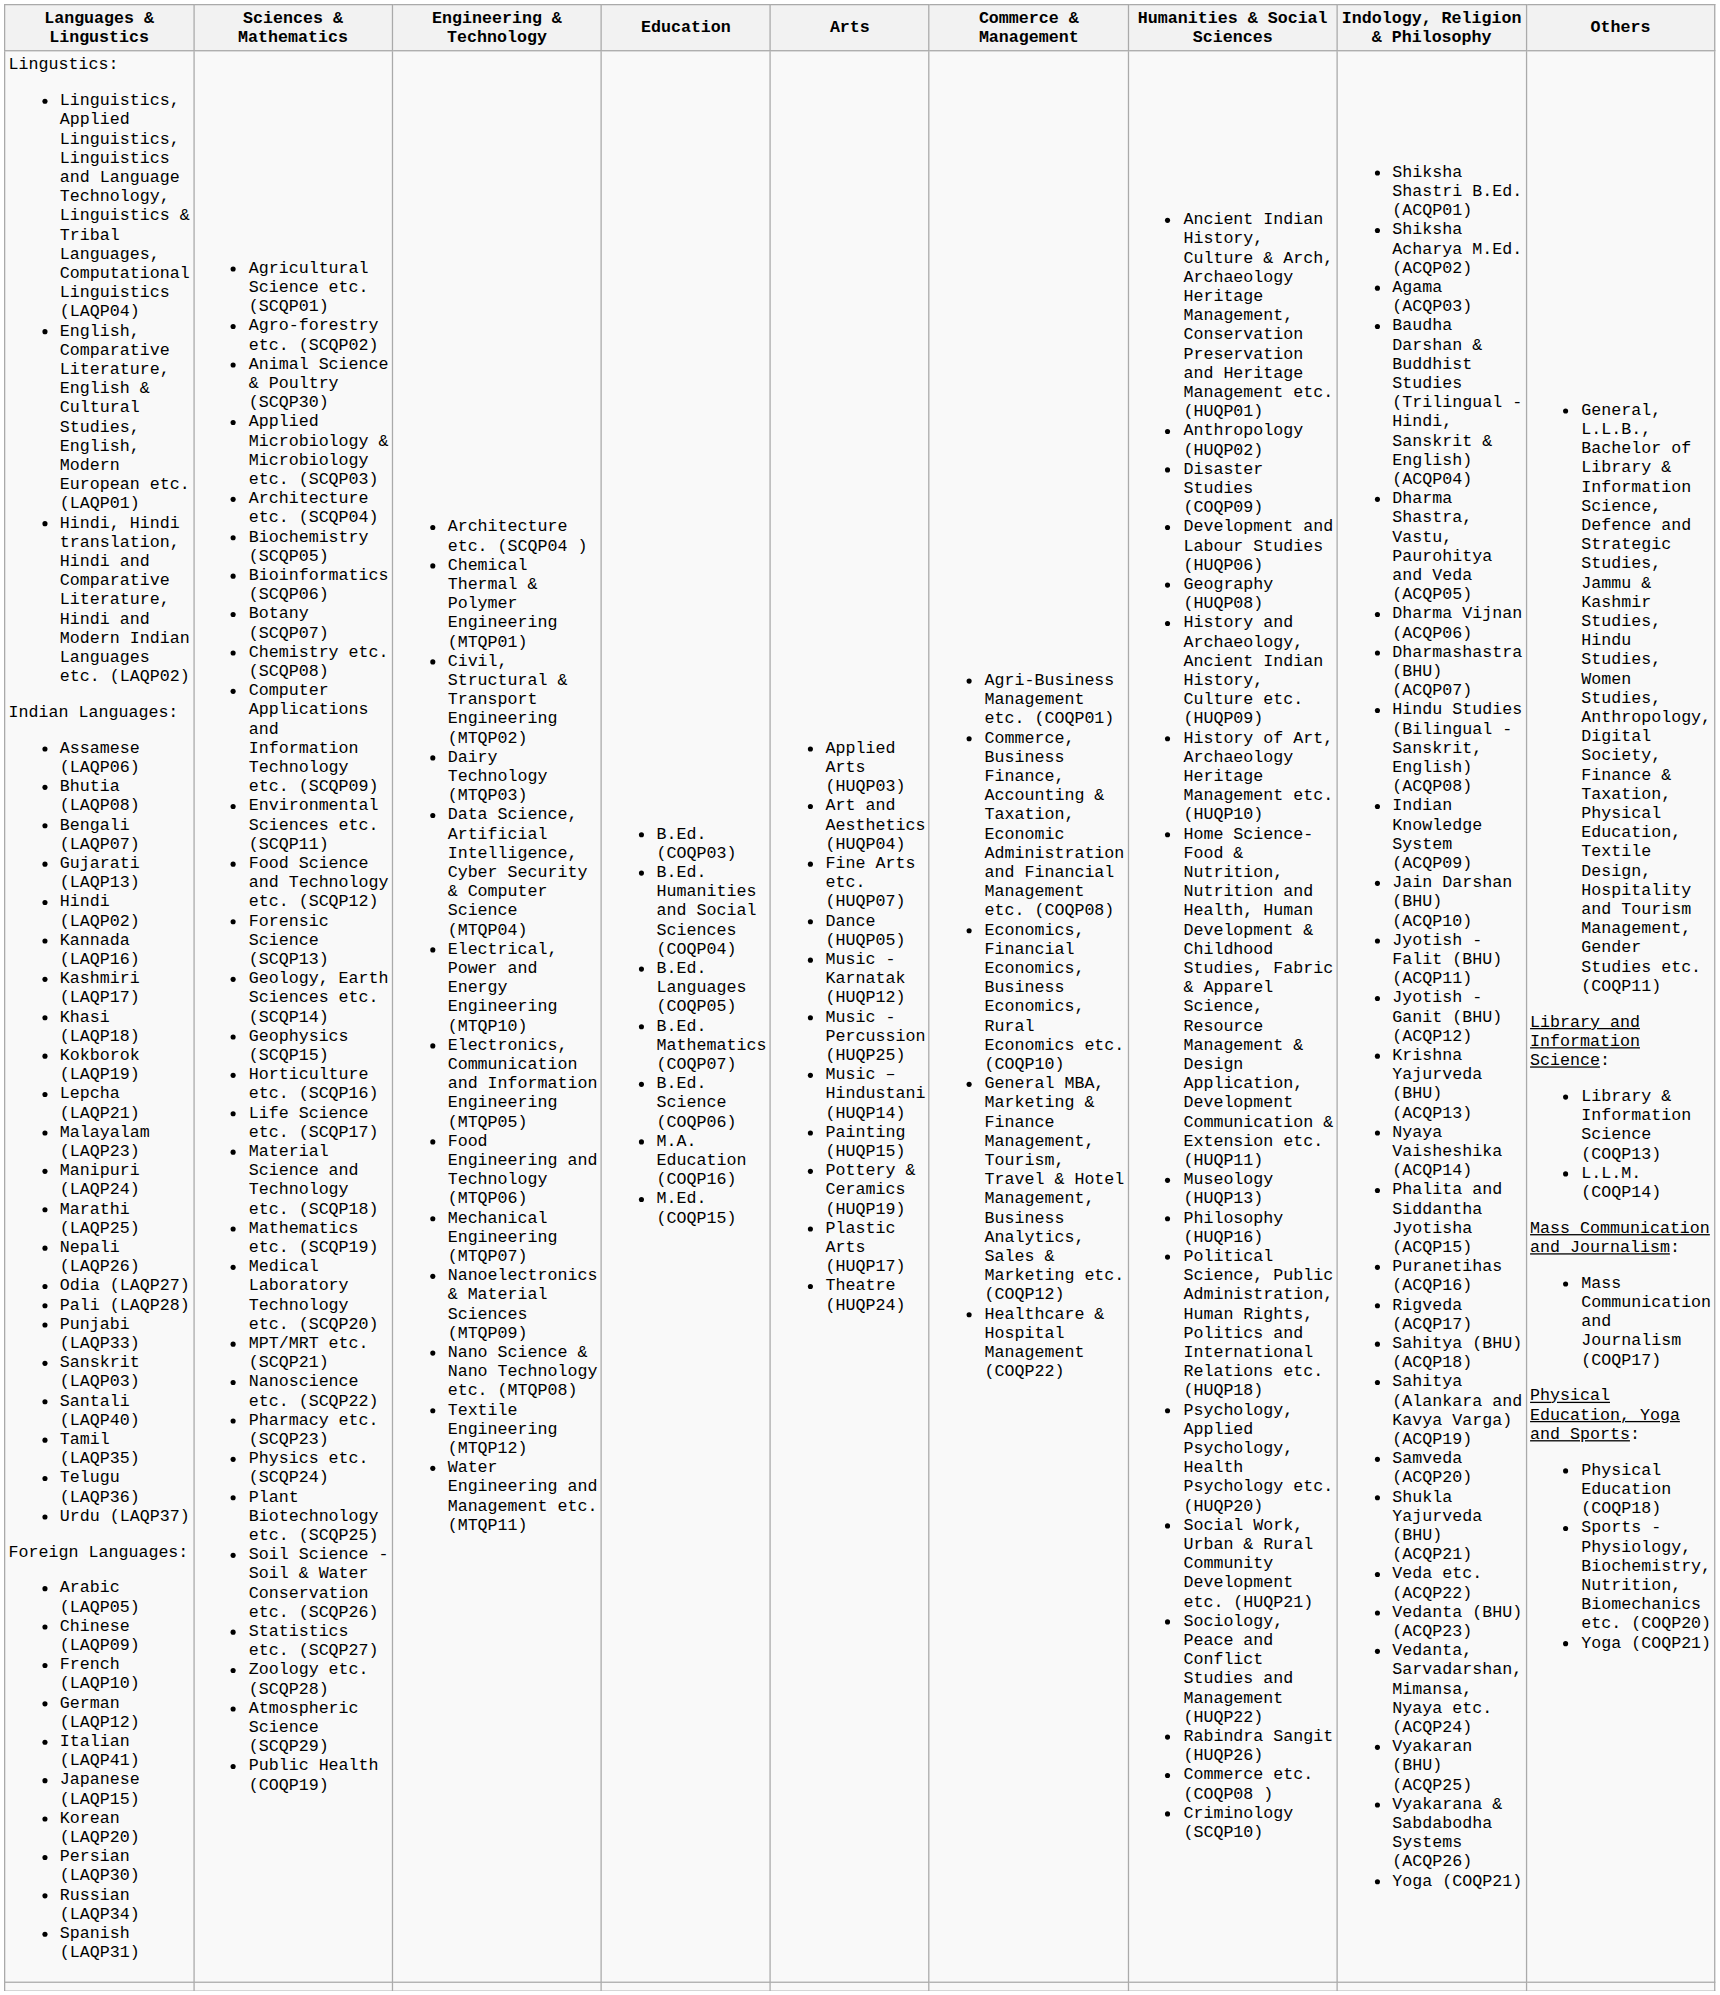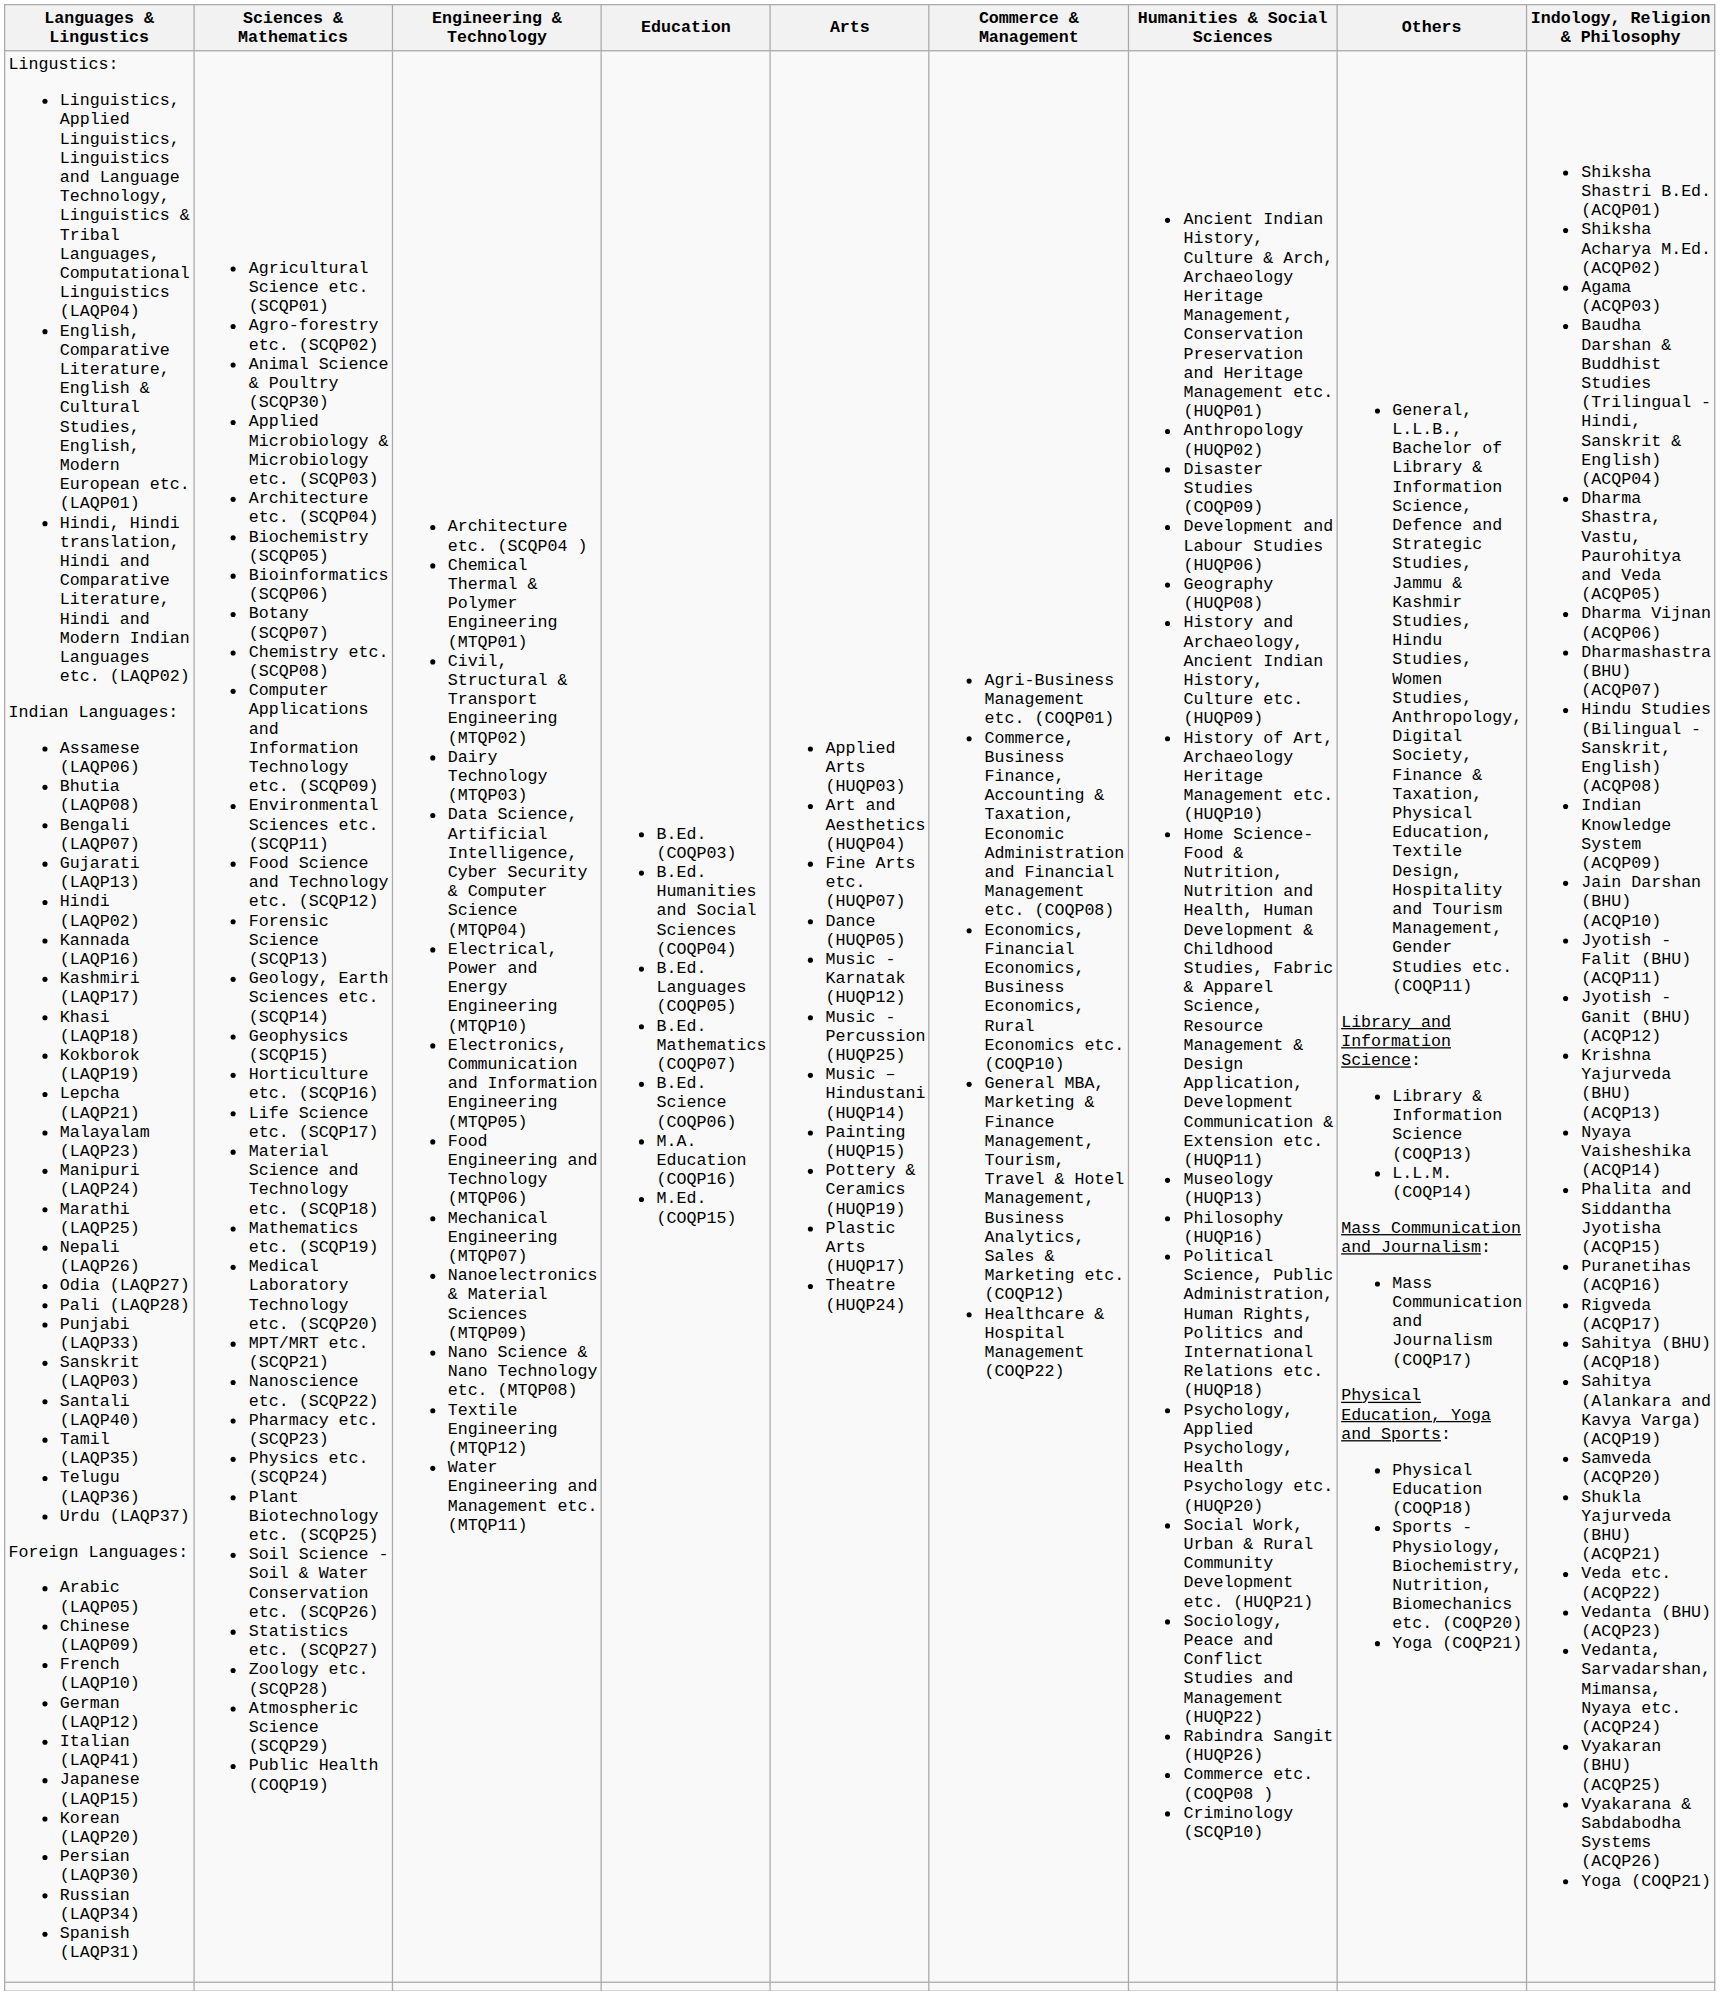columns swapped: (1432, 28) <-> (1621, 28)
